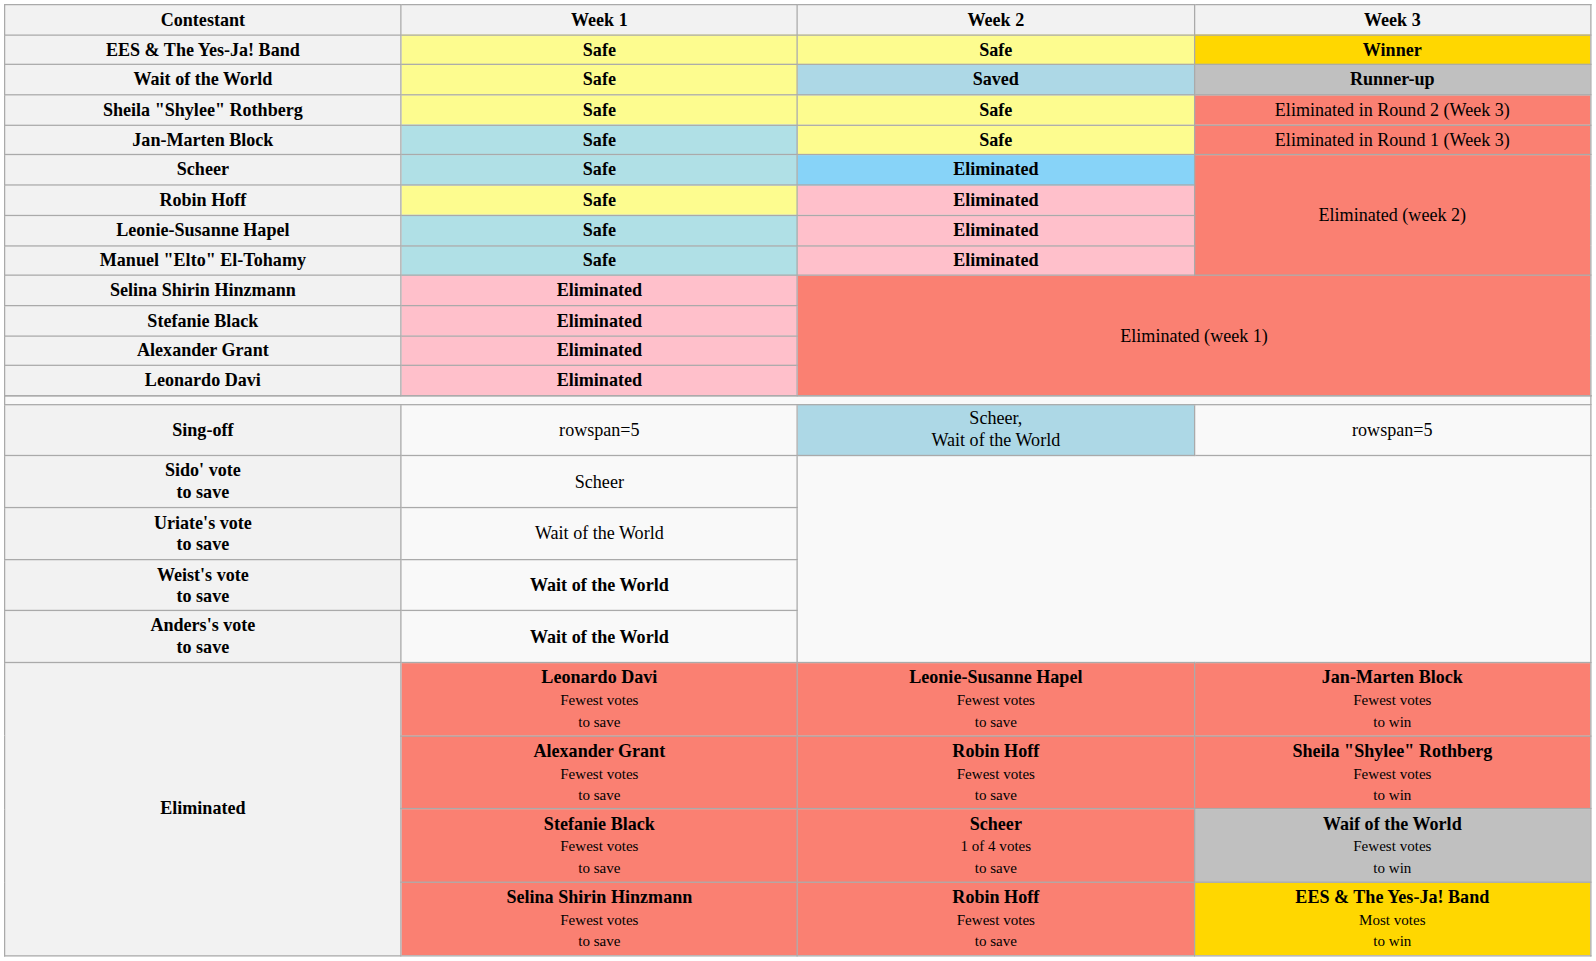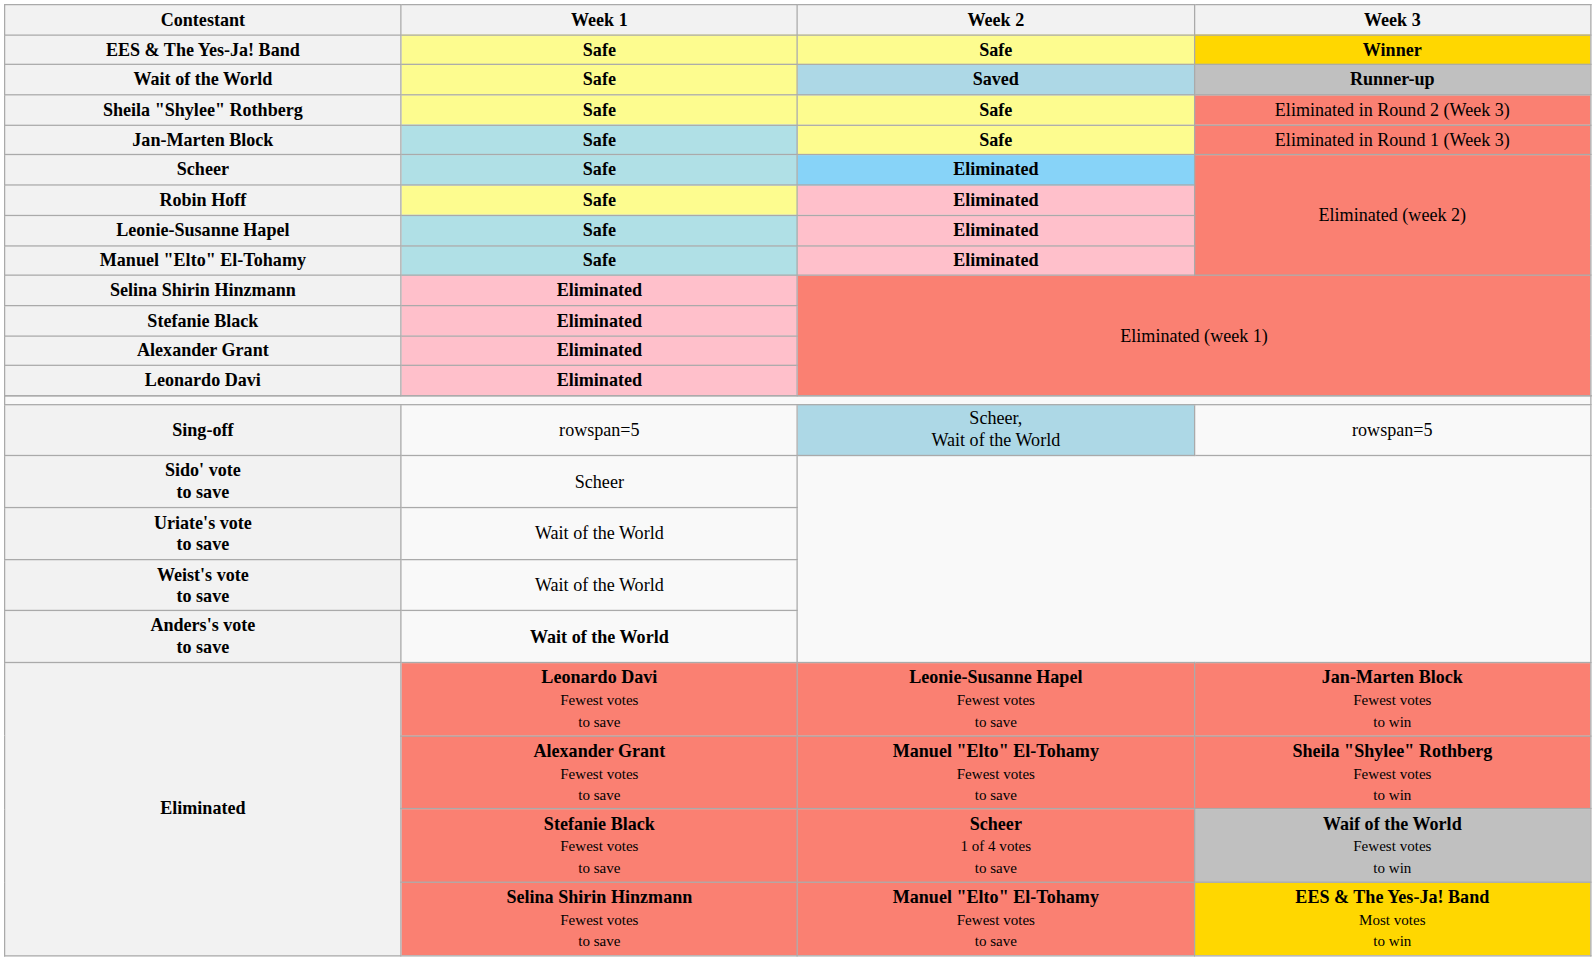(599, 585) bold -> (599, 585) normal
(996, 772) Robin Hoff Fewest votes to save -> (996, 772) Manuel "Elto" El-Tohamy Fewest votes to save
(996, 919) Robin Hoff Fewest votes to save -> (996, 919) Manuel "Elto" El-Tohamy Fewest votes to save
